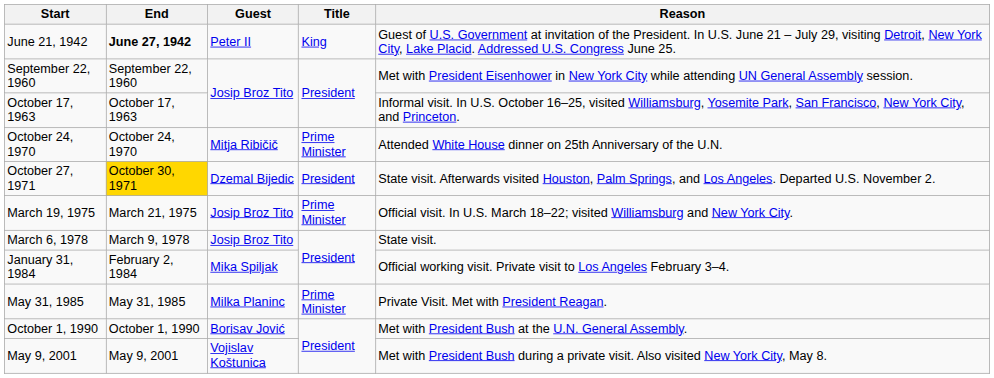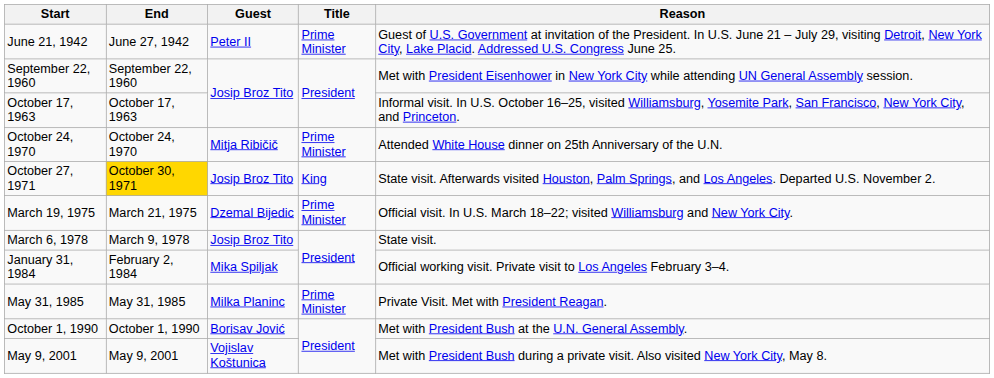(150, 41) bold -> (149, 41) normal
(314, 41) King -> (324, 41) Prime Minister
(252, 178) Dzemal Bijedic -> (252, 178) Josip Broz Tito
(328, 178) President -> (314, 178) King
(252, 213) Josip Broz Tito -> (252, 213) Dzemal Bijedic
